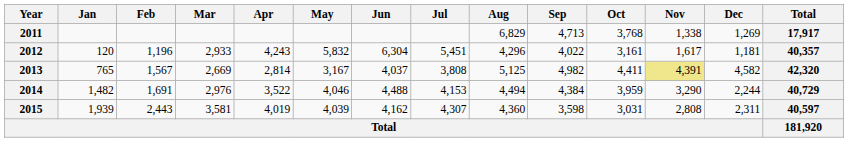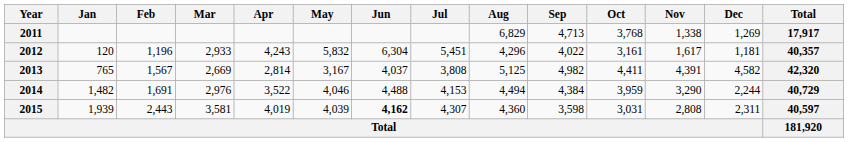(689, 71) khaki background -> (689, 71) no background
(395, 109) normal -> (395, 109) bold
